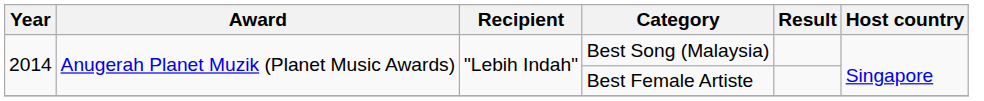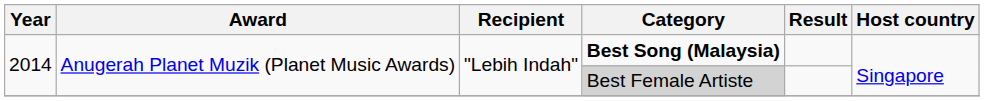(678, 50) normal -> (683, 50) bold
(670, 80) no background -> (670, 80) lightgrey background
